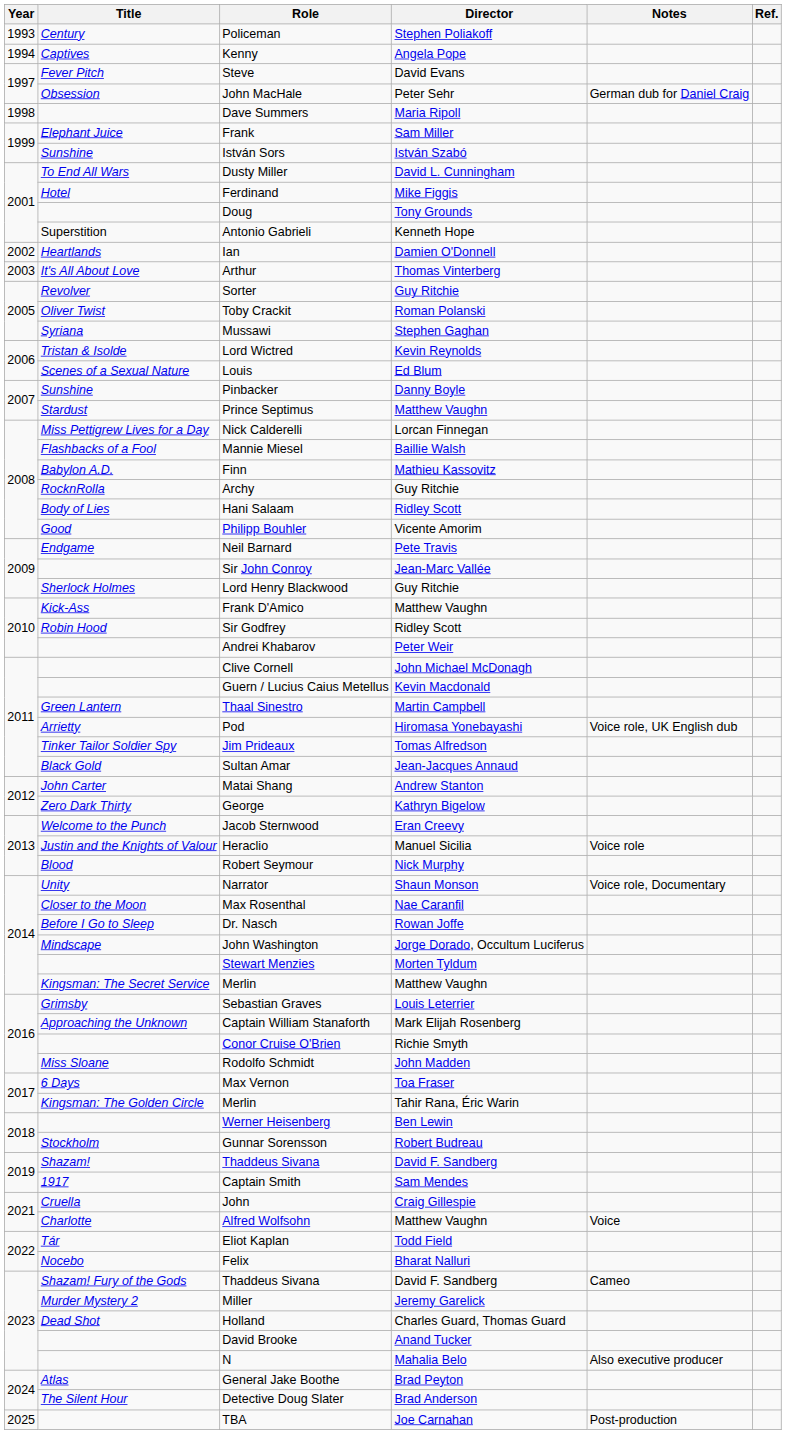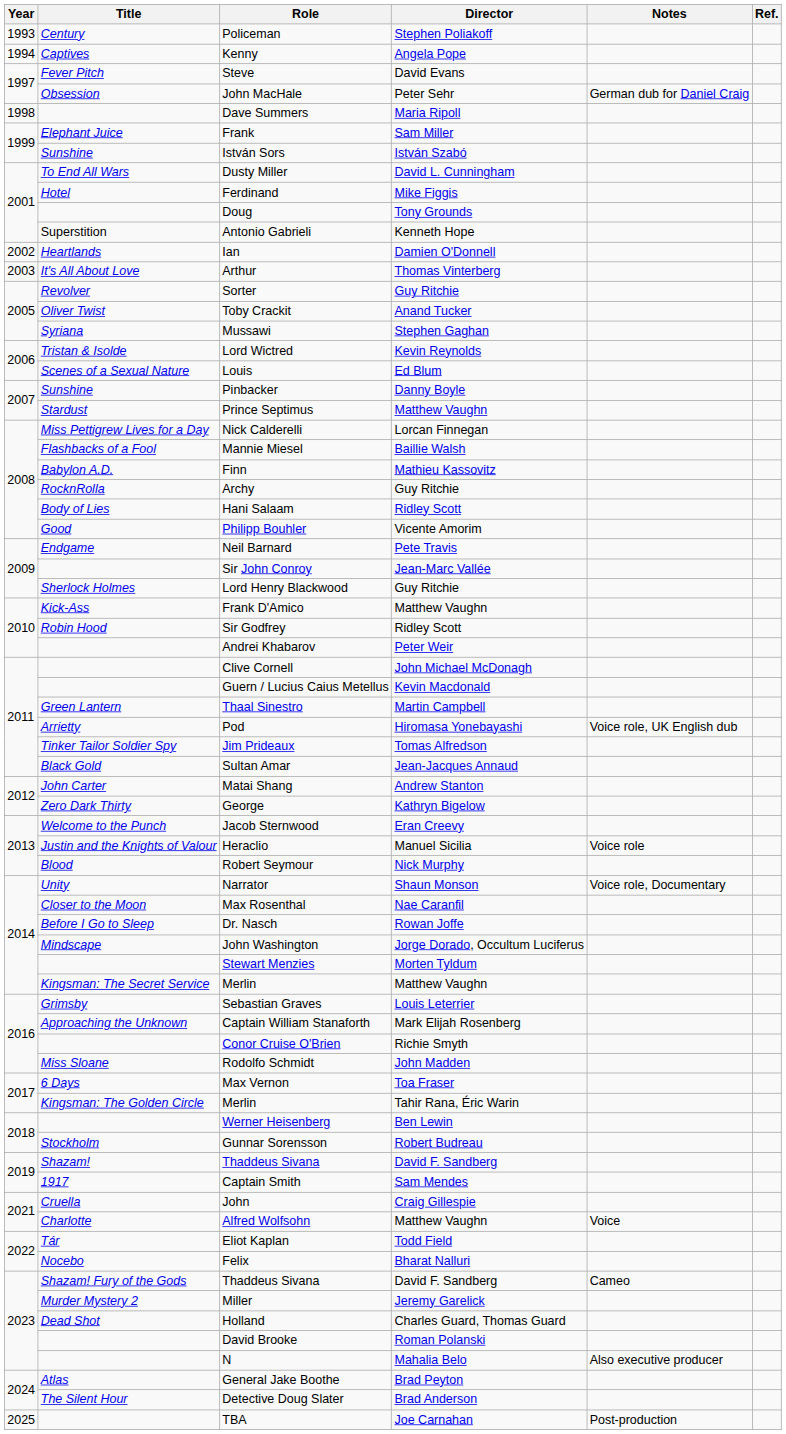(440, 311) Roman Polanski -> (433, 311) Anand Tucker
(433, 1340) Anand Tucker -> (440, 1340) Roman Polanski
